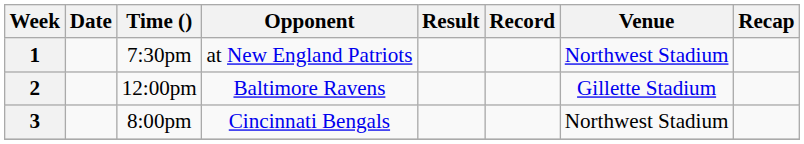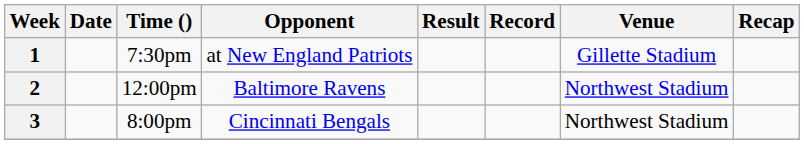(647, 54) Northwest Stadium -> (647, 54) Gillette Stadium
(647, 88) Gillette Stadium -> (647, 88) Northwest Stadium
